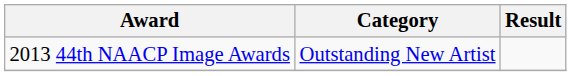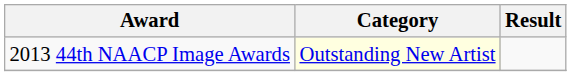(398, 53) no background -> (398, 53) lightyellow background
